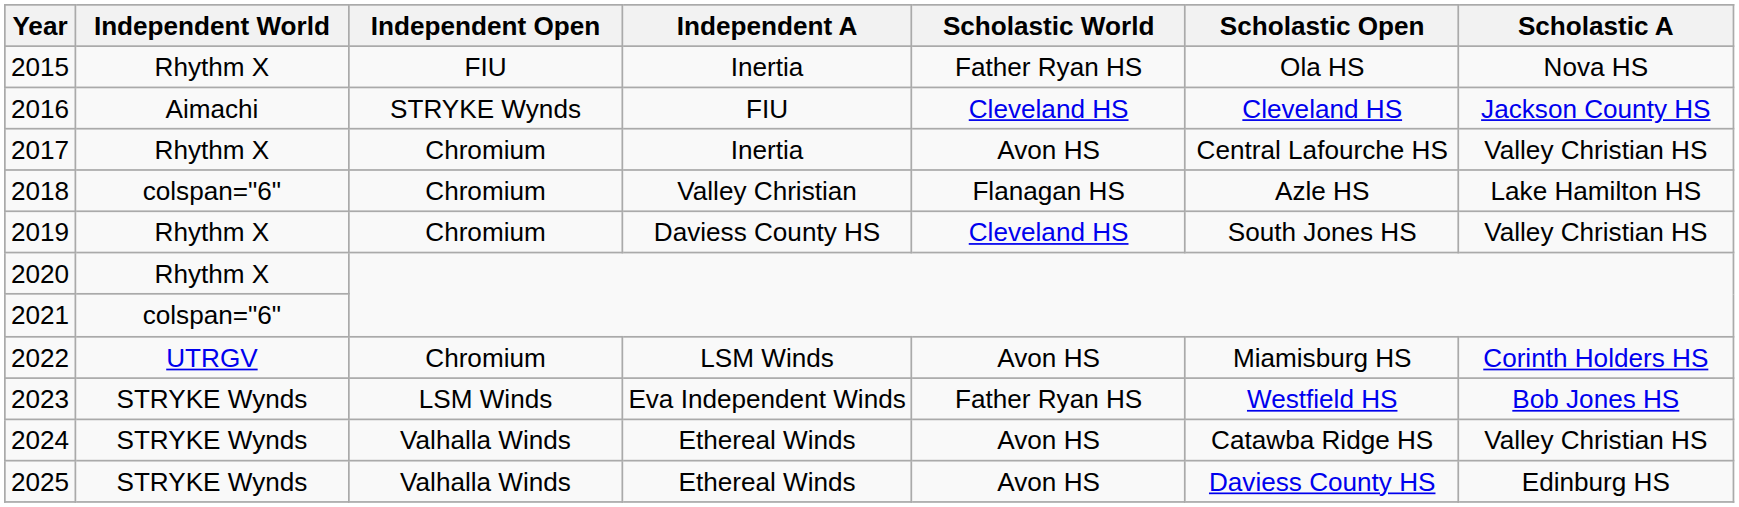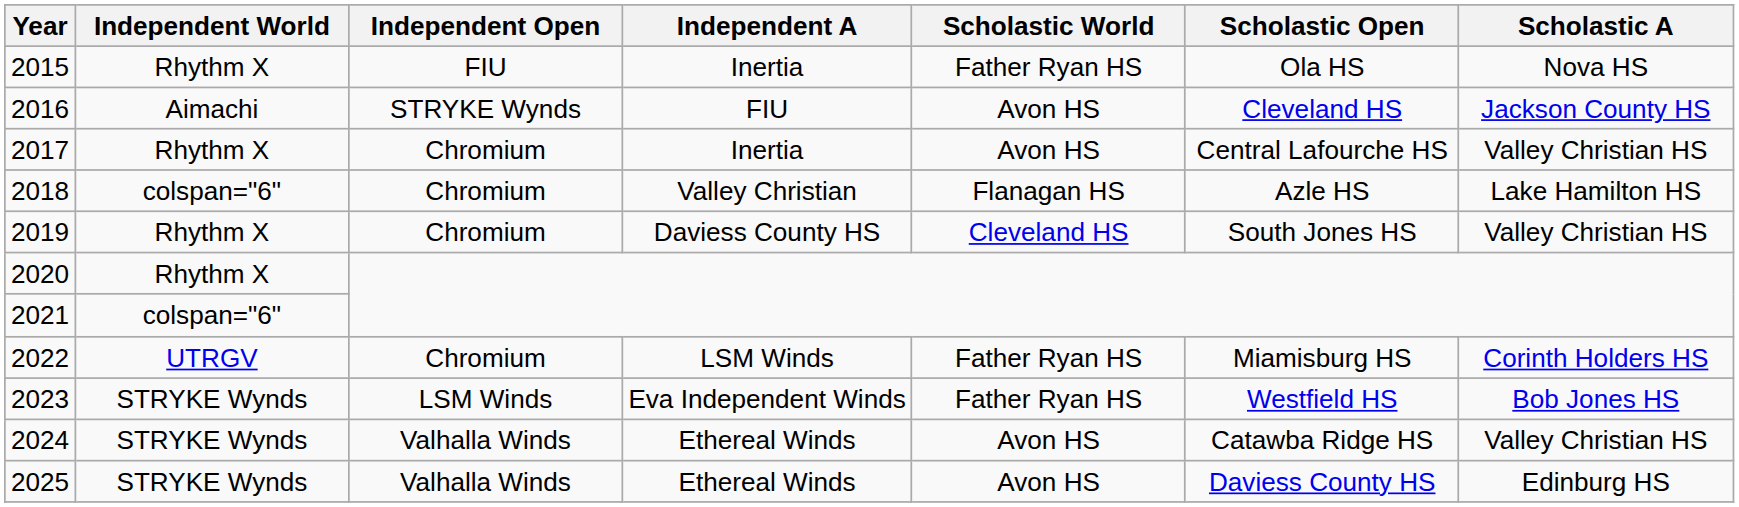(1049, 109) Cleveland HS -> (1049, 109) Avon HS
(1049, 357) Avon HS -> (1049, 357) Father Ryan HS
